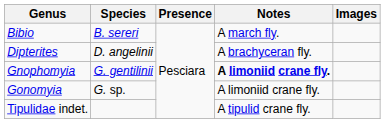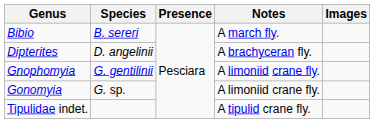(274, 71) bold -> (269, 71) normal
